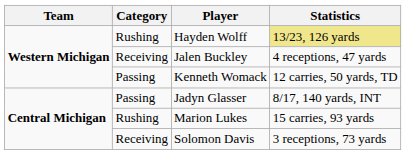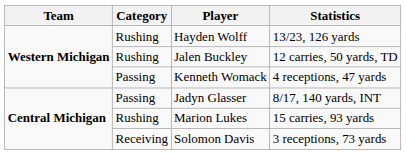(316, 36) khaki background -> (316, 36) no background
(142, 56) Receiving -> (137, 56) Rushing
(330, 56) 4 receptions, 47 yards -> (335, 56) 12 carries, 50 yards, TD
(335, 77) 12 carries, 50 yards, TD -> (330, 77) 4 receptions, 47 yards
